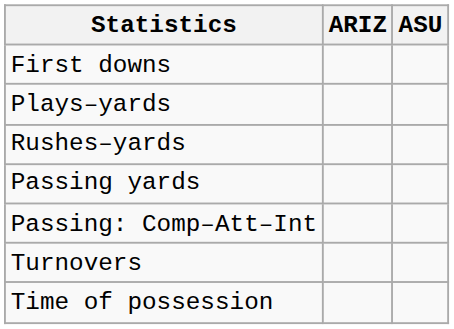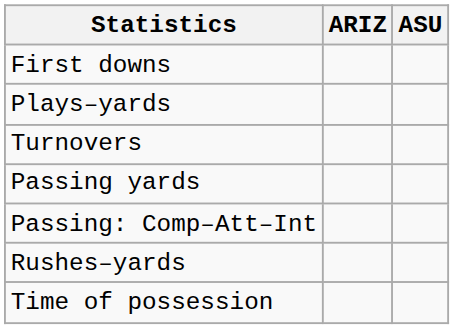rows swapped: (98, 144) <-> (76, 263)
